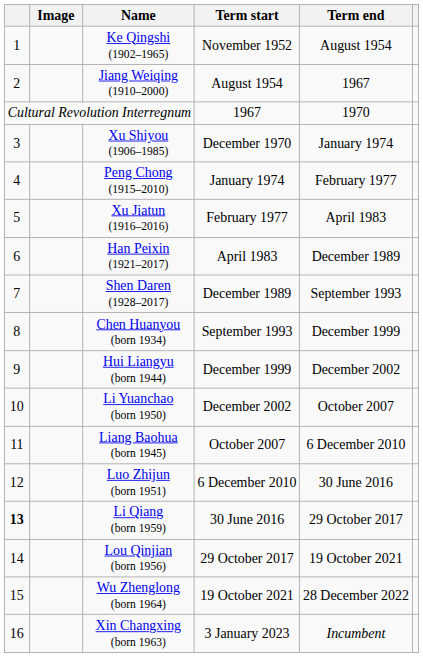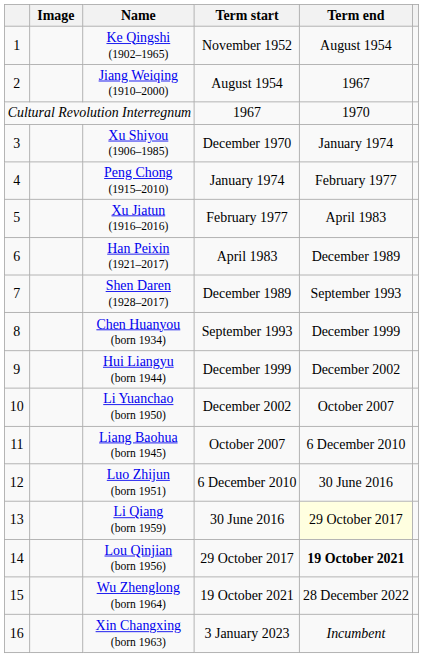(17, 520) bold -> (17, 520) normal
(356, 520) no background -> (356, 520) lightyellow background
(356, 558) normal -> (356, 558) bold
